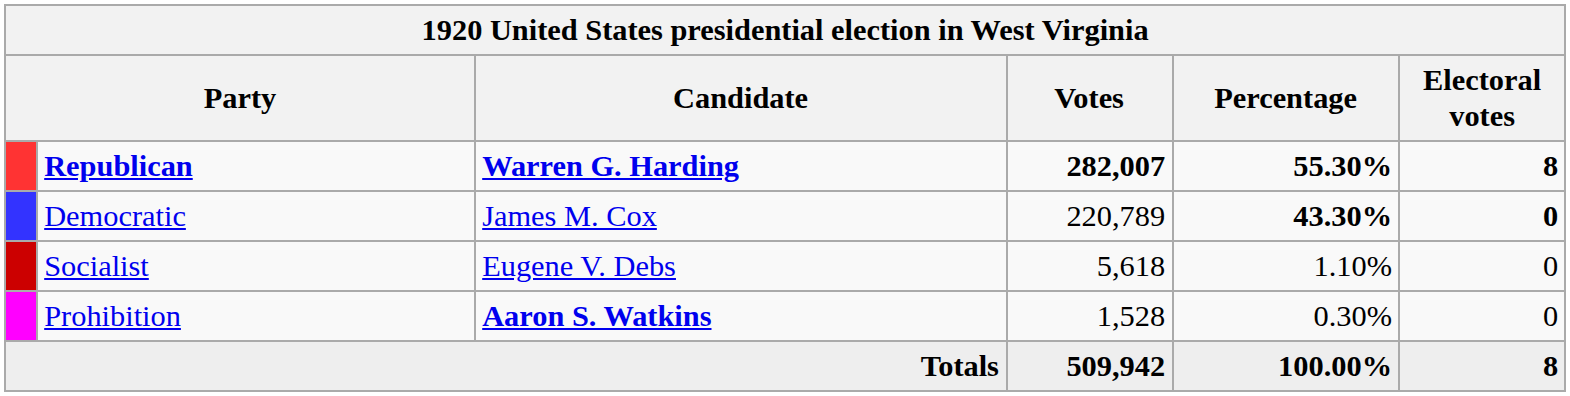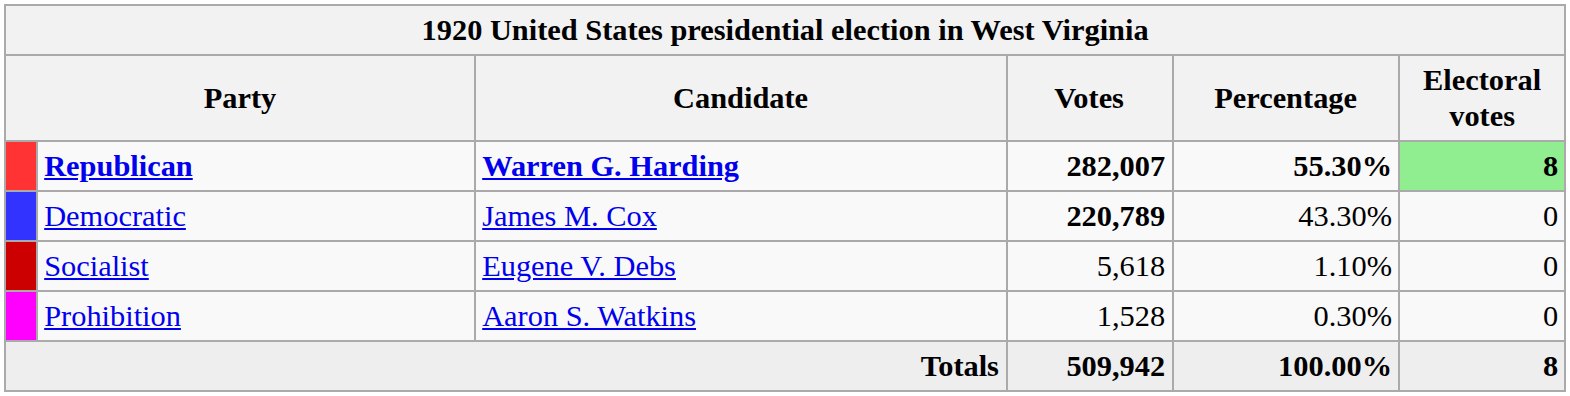(1551, 166) no background -> (1551, 166) lightgreen background
(1116, 216) normal -> (1116, 216) bold
(1343, 216) bold -> (1345, 216) normal
(1551, 216) bold -> (1551, 216) normal
(597, 316) bold -> (589, 316) normal
